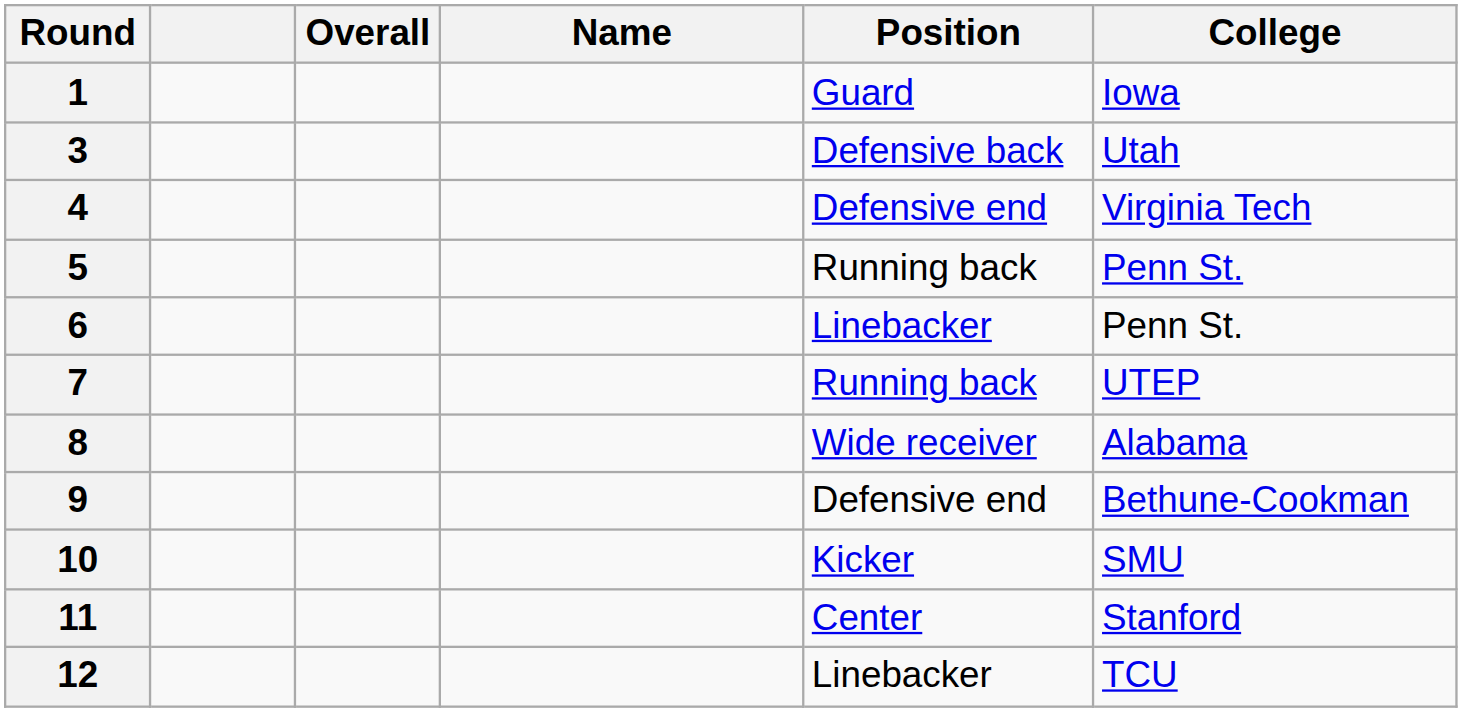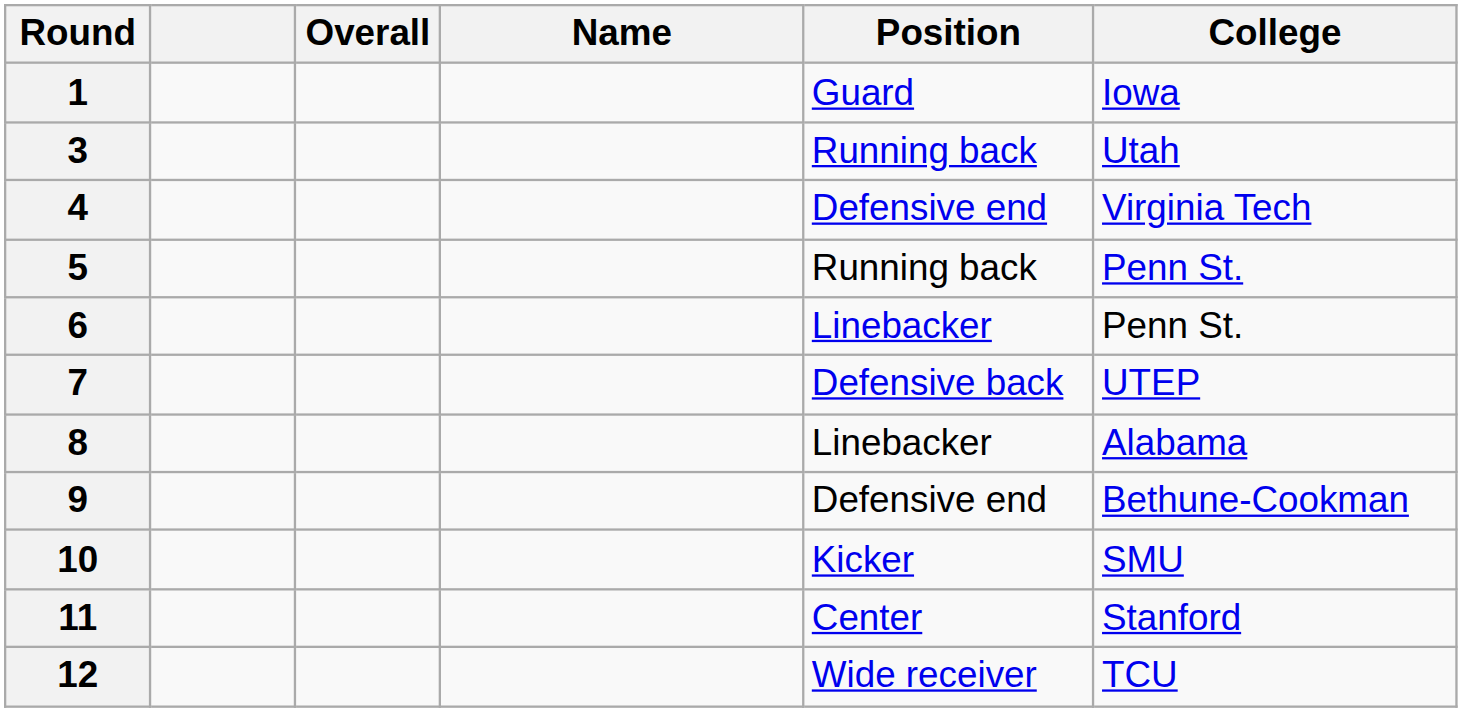(938, 150) Defensive back -> (924, 150) Running back
(924, 383) Running back -> (938, 383) Defensive back
(924, 442) Wide receiver -> (902, 442) Linebacker
(902, 675) Linebacker -> (924, 675) Wide receiver
